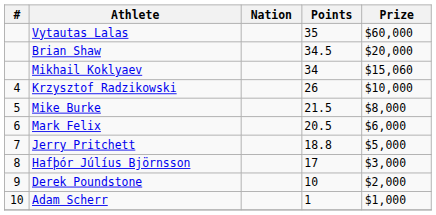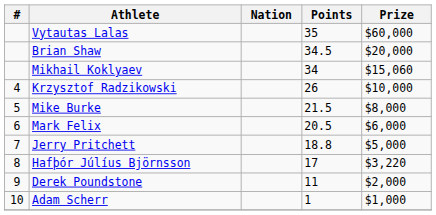(385, 163) $3,000 -> (385, 163) $3,220
(311, 182) 10 -> (311, 182) 11
